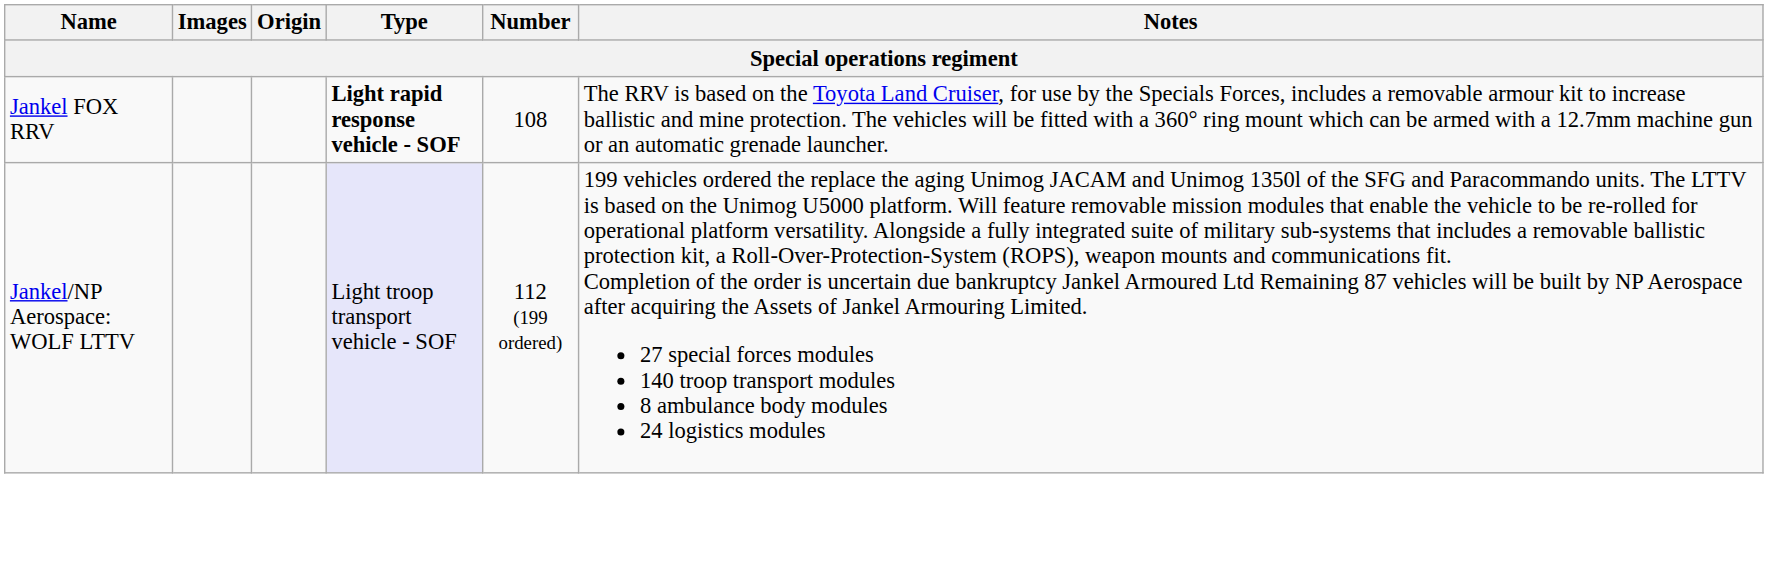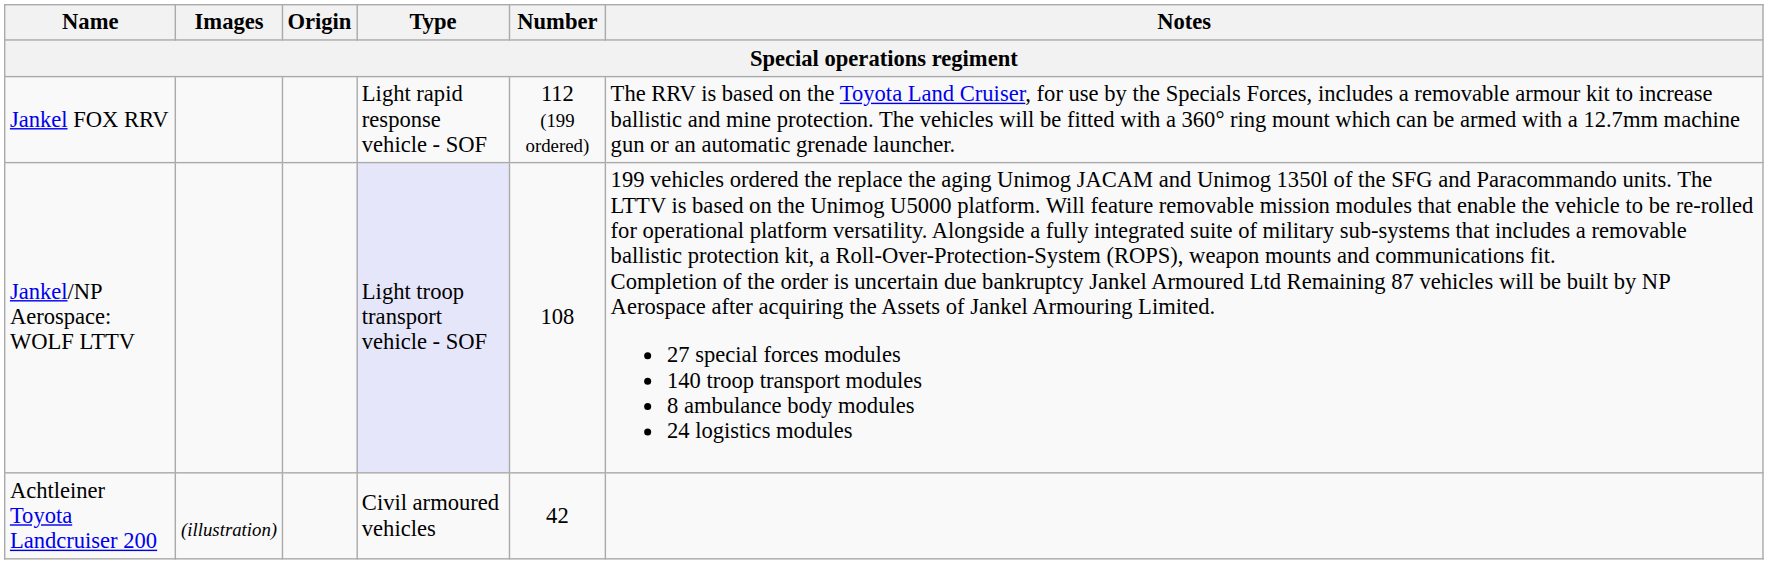(396, 119) bold -> (424, 119) normal
(530, 119) 108 -> (557, 119) 112 (199 ordered)
(530, 317) 112 (199 ordered) -> (557, 317) 108
+ row: (84, 515)
